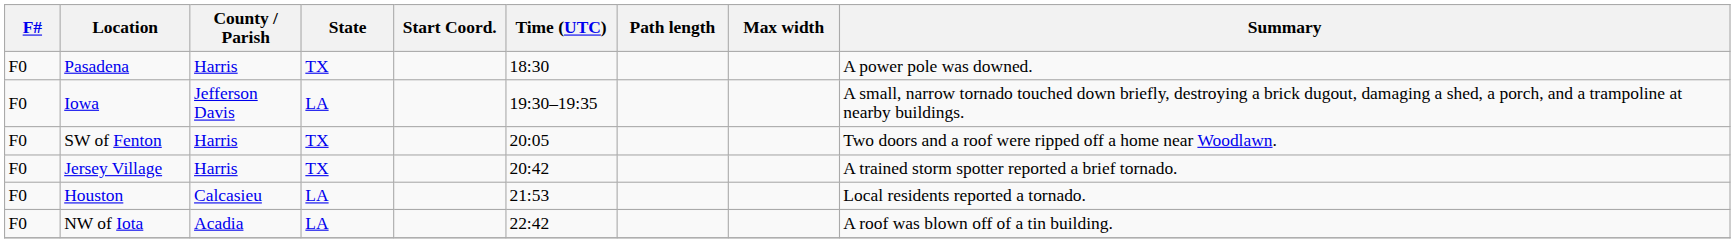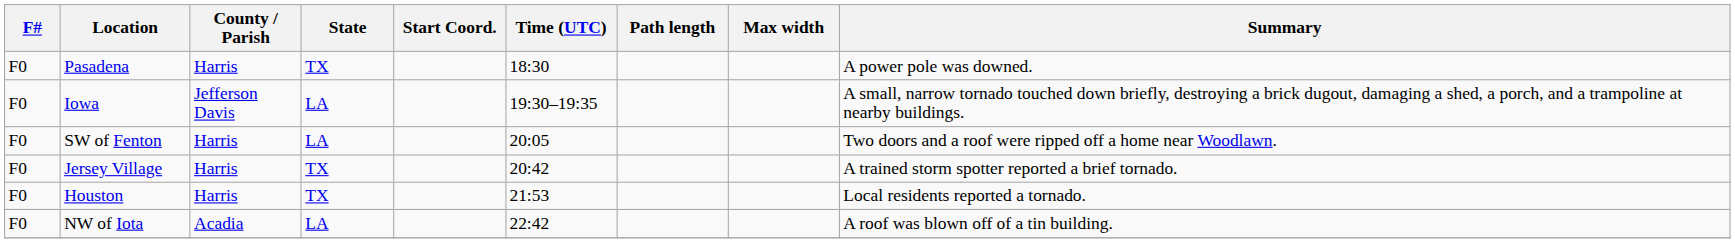(317, 140) TX -> (317, 140) LA
(228, 195) Calcasieu -> (216, 195) Harris
(317, 195) LA -> (317, 195) TX
